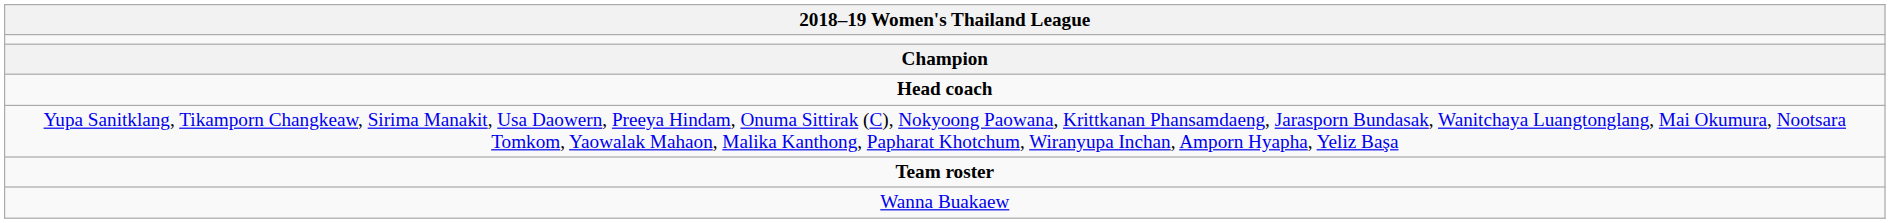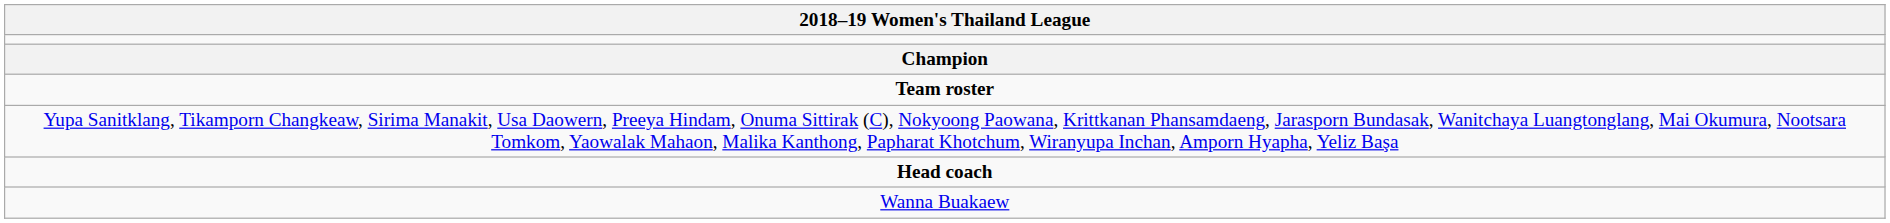(945, 89) Head coach -> (945, 89) Team roster
(945, 171) Team roster -> (945, 171) Head coach
